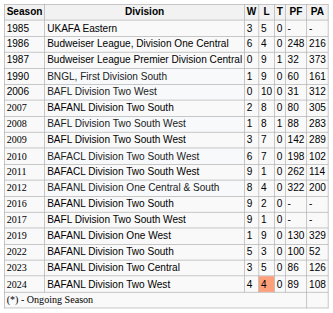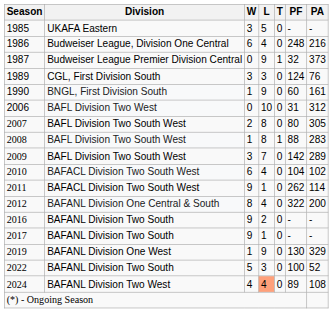+ row: (18, 76)
(110, 108) BAFANL Division Two South -> (117, 124) BAFL Division Two South West
(264, 156) 7 -> (264, 172) 4
(296, 156) 198 -> (296, 172) 104
(117, 220) BAFL Division Two South West -> (110, 236) BAFANL Division Two South
- row: (17, 268)
